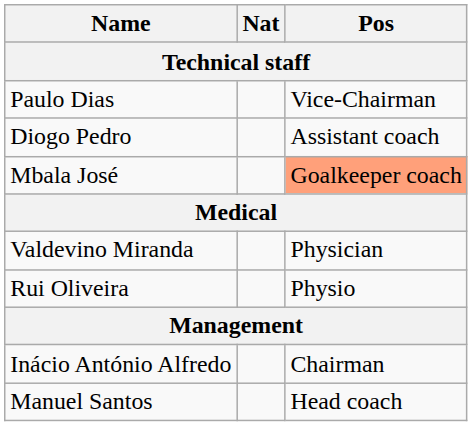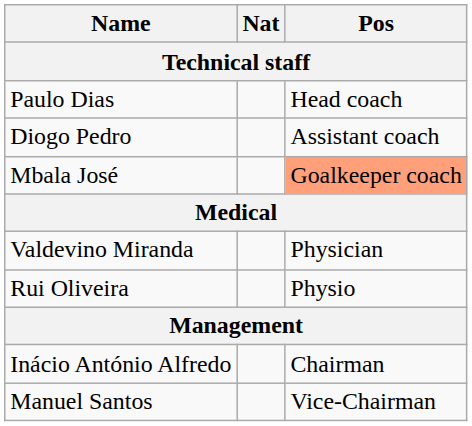(363, 99) Vice-Chairman -> (346, 99) Head coach
(346, 401) Head coach -> (363, 401) Vice-Chairman
